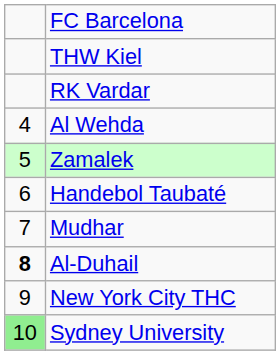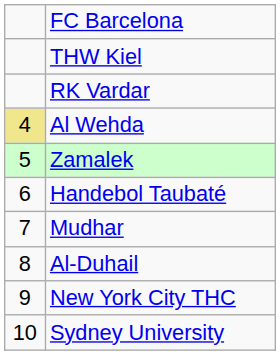(25, 125) no background -> (25, 125) khaki background
(25, 263) bold -> (25, 263) normal
(25, 332) lightgreen background -> (25, 332) no background
